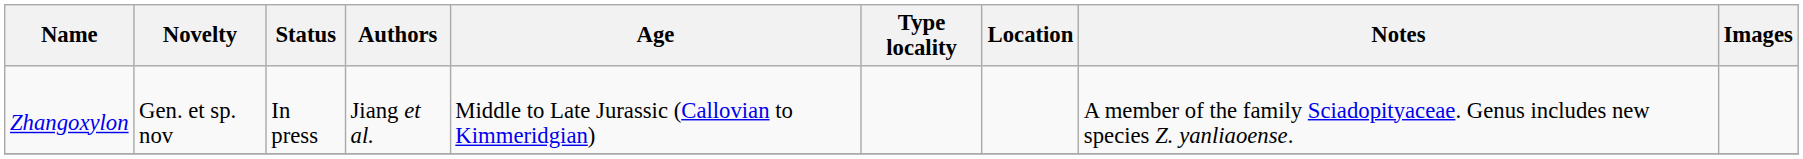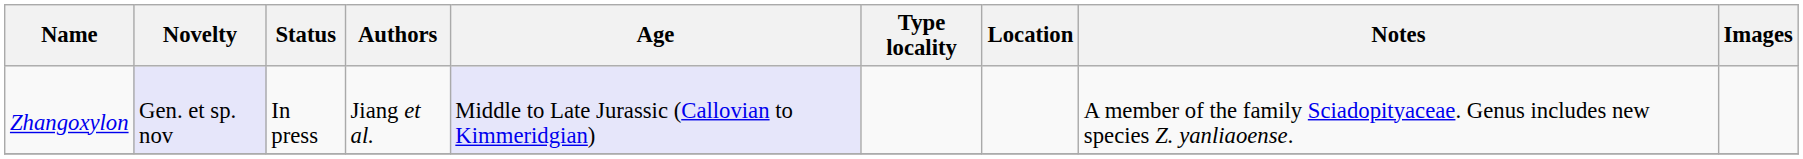(188, 122) no background -> (188, 122) lavender background
(624, 122) no background -> (624, 122) lavender background
